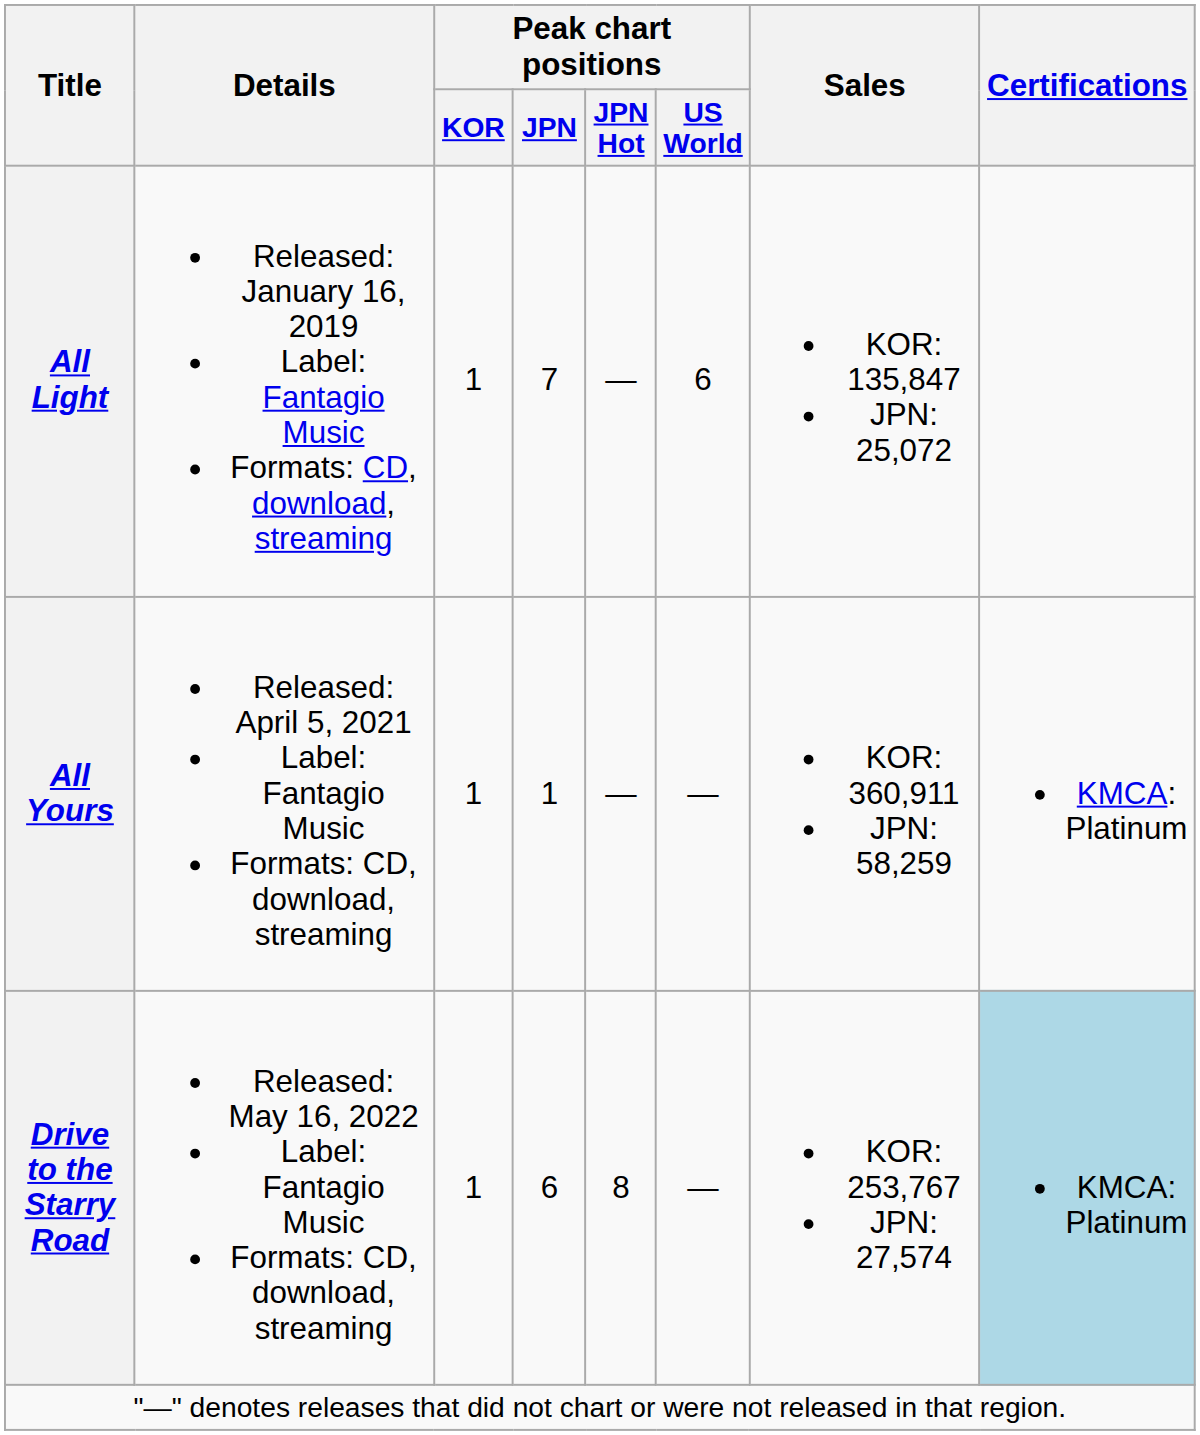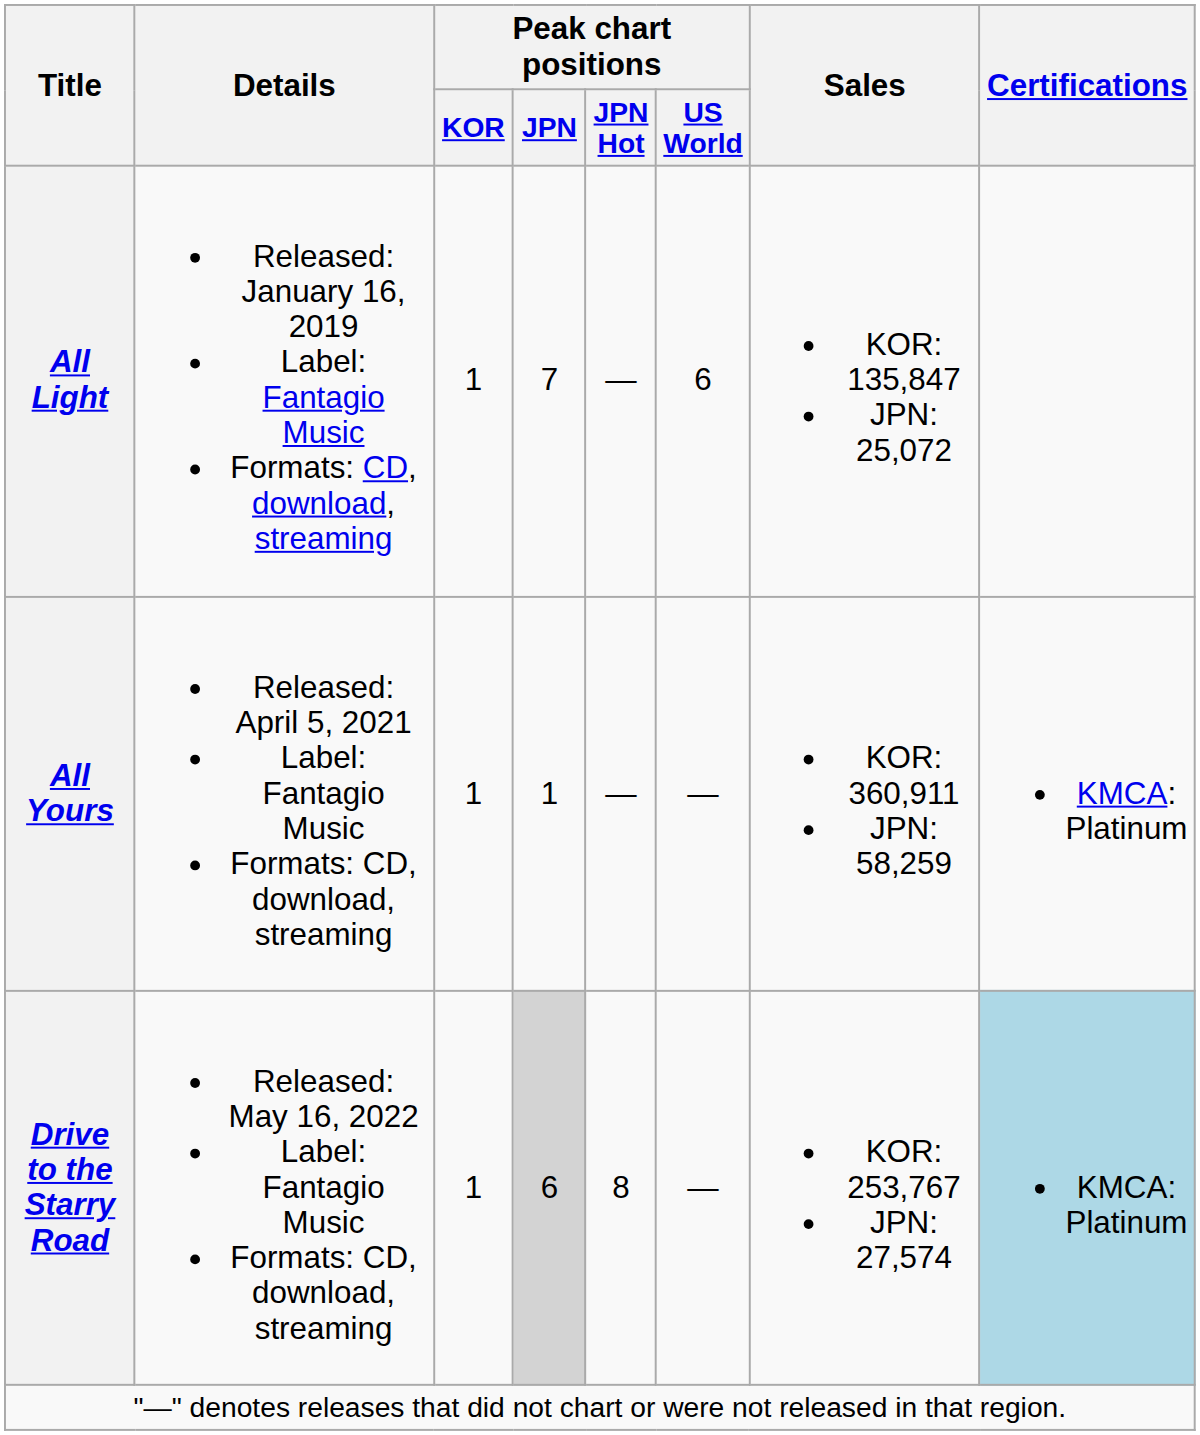(549, 1187) no background -> (549, 1187) lightgrey background
